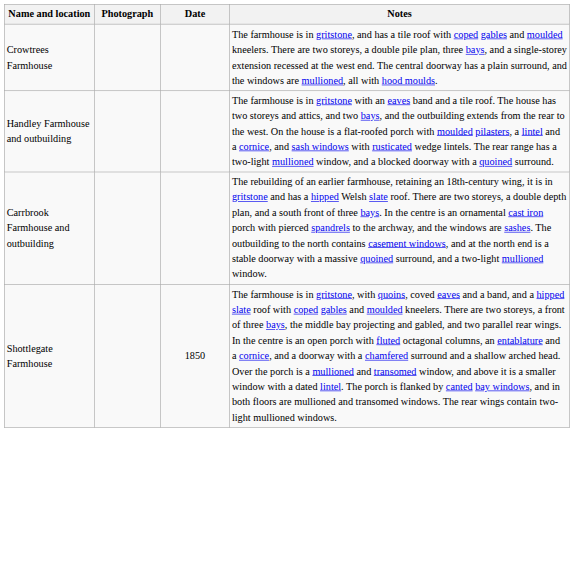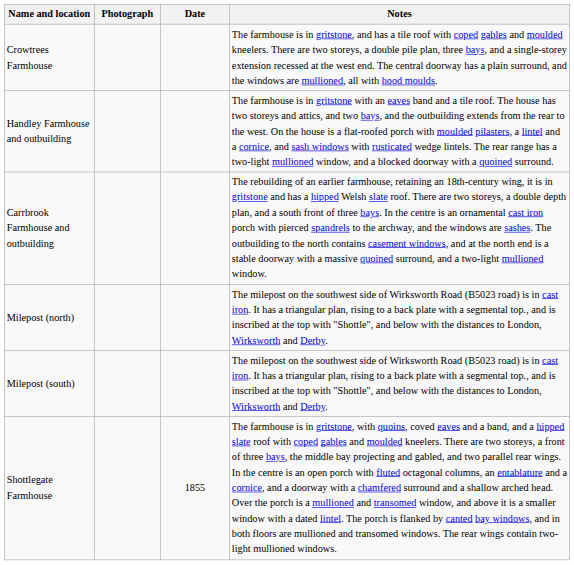+ row: (40, 317)
+ row: (41, 383)
(195, 355) 1850 -> (195, 488) 1855
